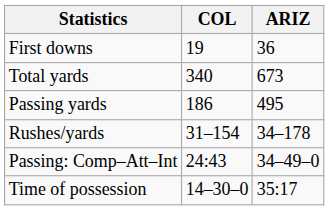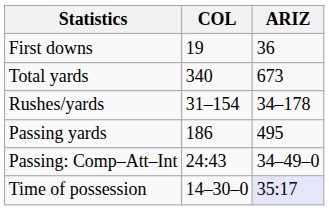rows swapped: (56, 133) <-> (58, 104)
(277, 190) no background -> (277, 190) lavender background
